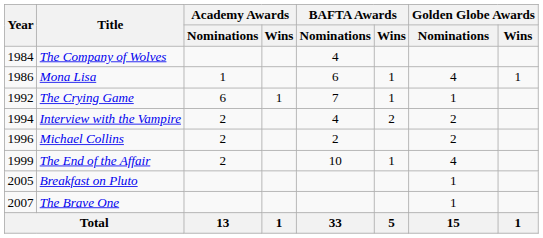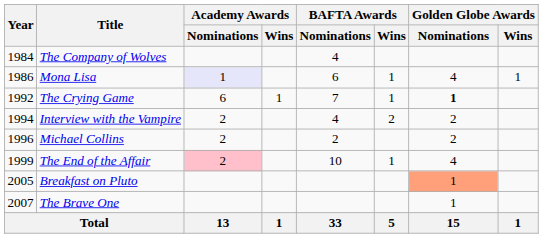(223, 77) no background -> (223, 77) lavender background
(453, 98) normal -> (453, 98) bold
(223, 160) no background -> (223, 160) pink background
(453, 181) no background -> (453, 181) lightsalmon background
